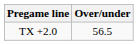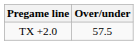(102, 31) 56.5 -> (102, 31) 57.5
